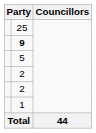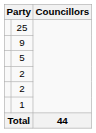(22, 43) bold -> (22, 43) normal
